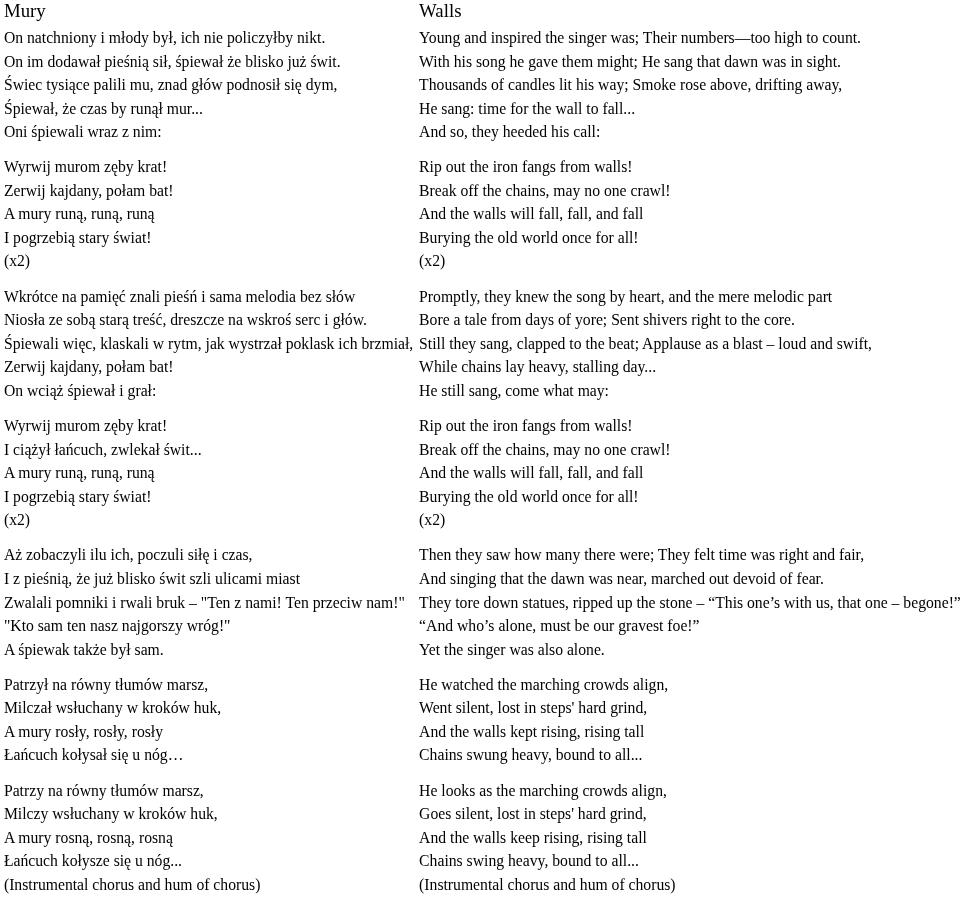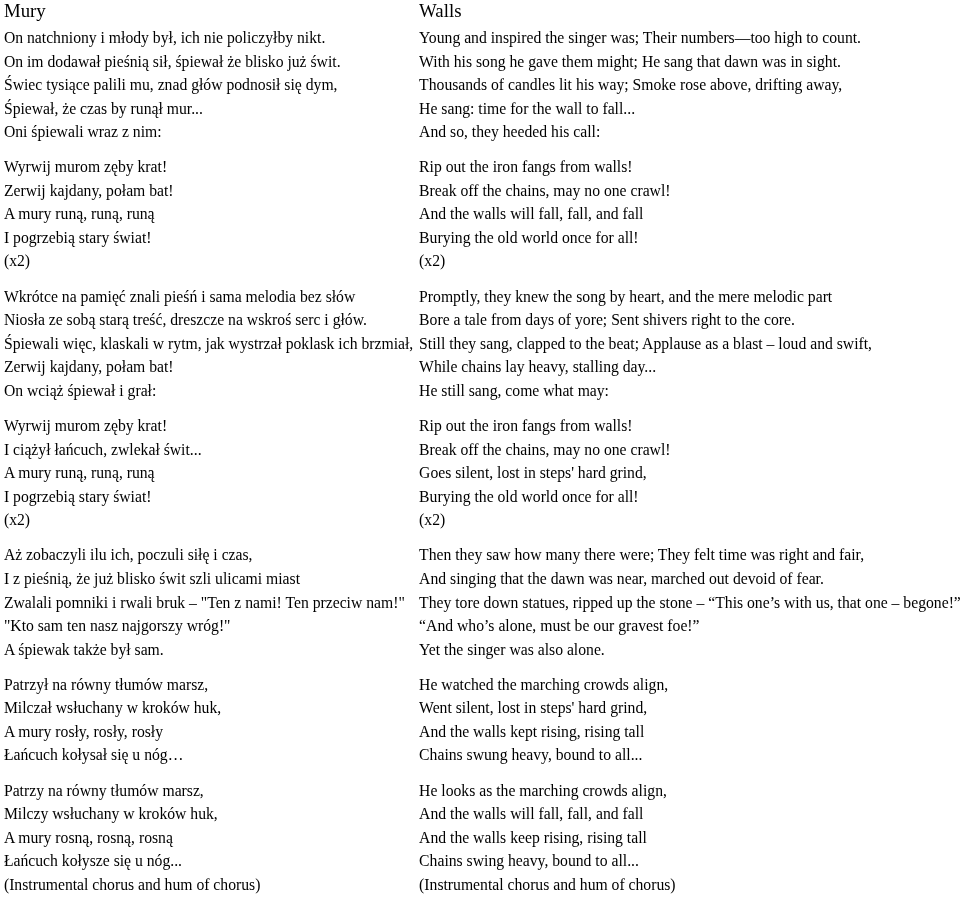(531, 473) And the walls will fall, fall, and fall -> (533, 473) Goes silent, lost in steps' hard grind,
(533, 814) Goes silent, lost in steps' hard grind, -> (531, 814) And the walls will fall, fall, and fall
